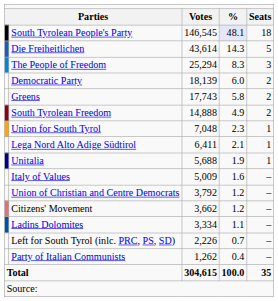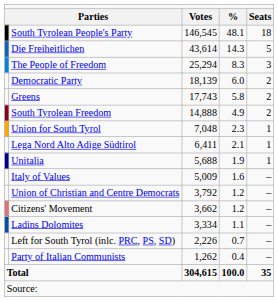(235, 33) lavender background -> (235, 33) no background
